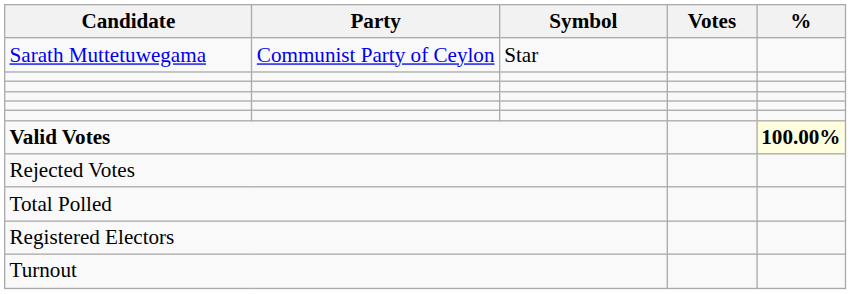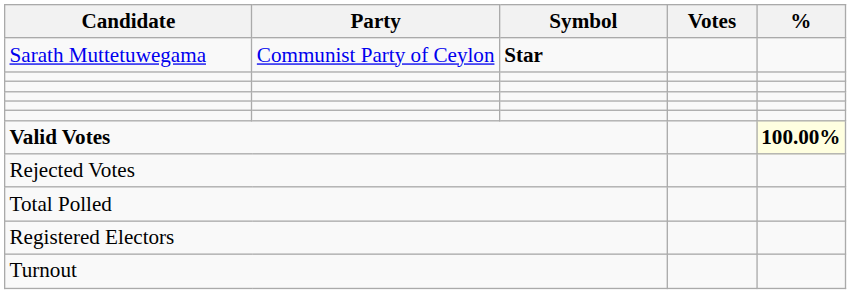(521, 54) normal -> (524, 54) bold
